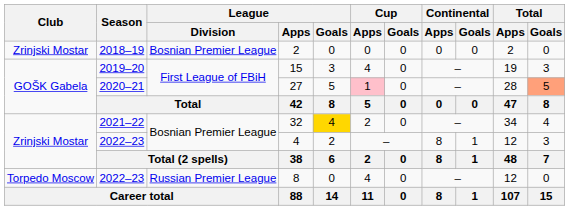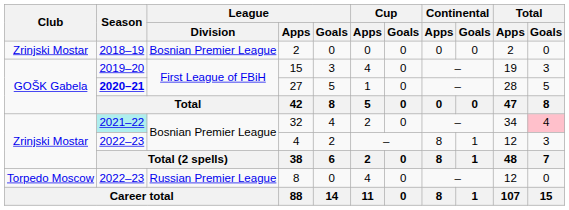(122, 86) normal -> (122, 86) bold
(368, 86) pink background -> (368, 86) no background
(546, 86) lightsalmon background -> (546, 86) no background
(122, 123) no background -> (122, 123) paleturquoise background
(332, 123) gold background -> (332, 123) no background
(546, 123) no background -> (546, 123) pink background
